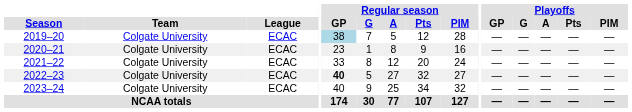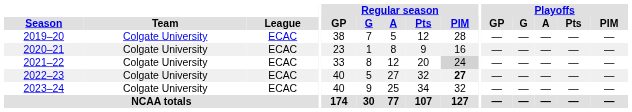(339, 36) lightblue background -> (339, 36) no background
(460, 62) no background -> (460, 62) lightgrey background
(339, 75) bold -> (339, 75) normal
(460, 75) normal -> (460, 75) bold
